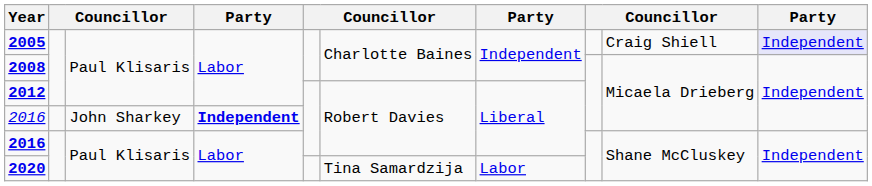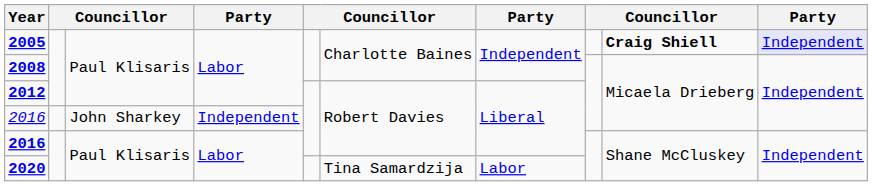(661, 42) normal -> (661, 42) bold
(249, 118) bold -> (249, 118) normal
